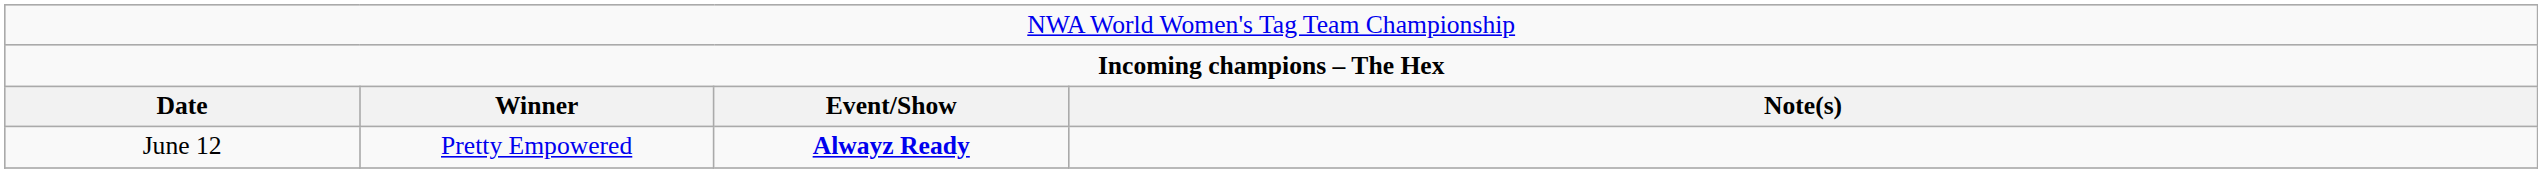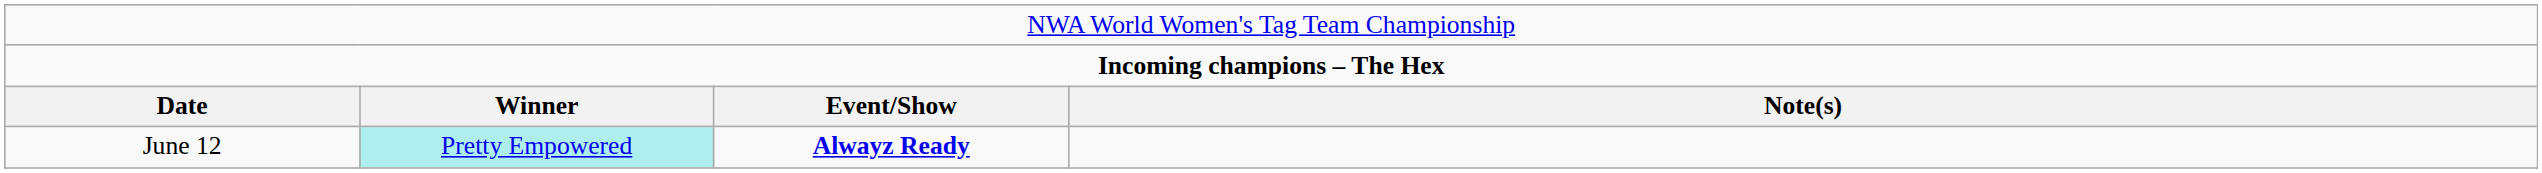(537, 146) no background -> (537, 146) paleturquoise background
